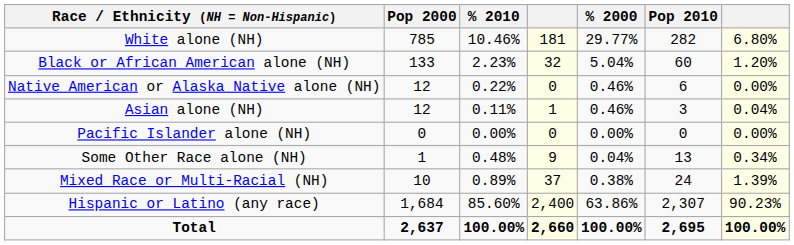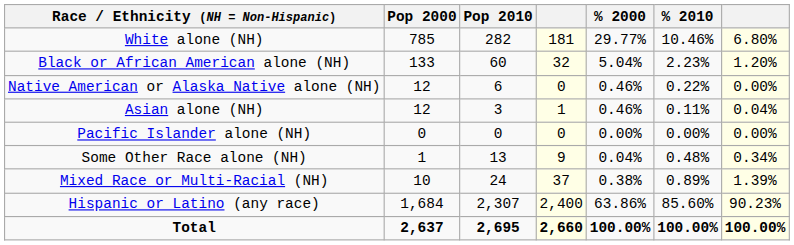columns swapped: (683, 16) <-> (494, 16)
